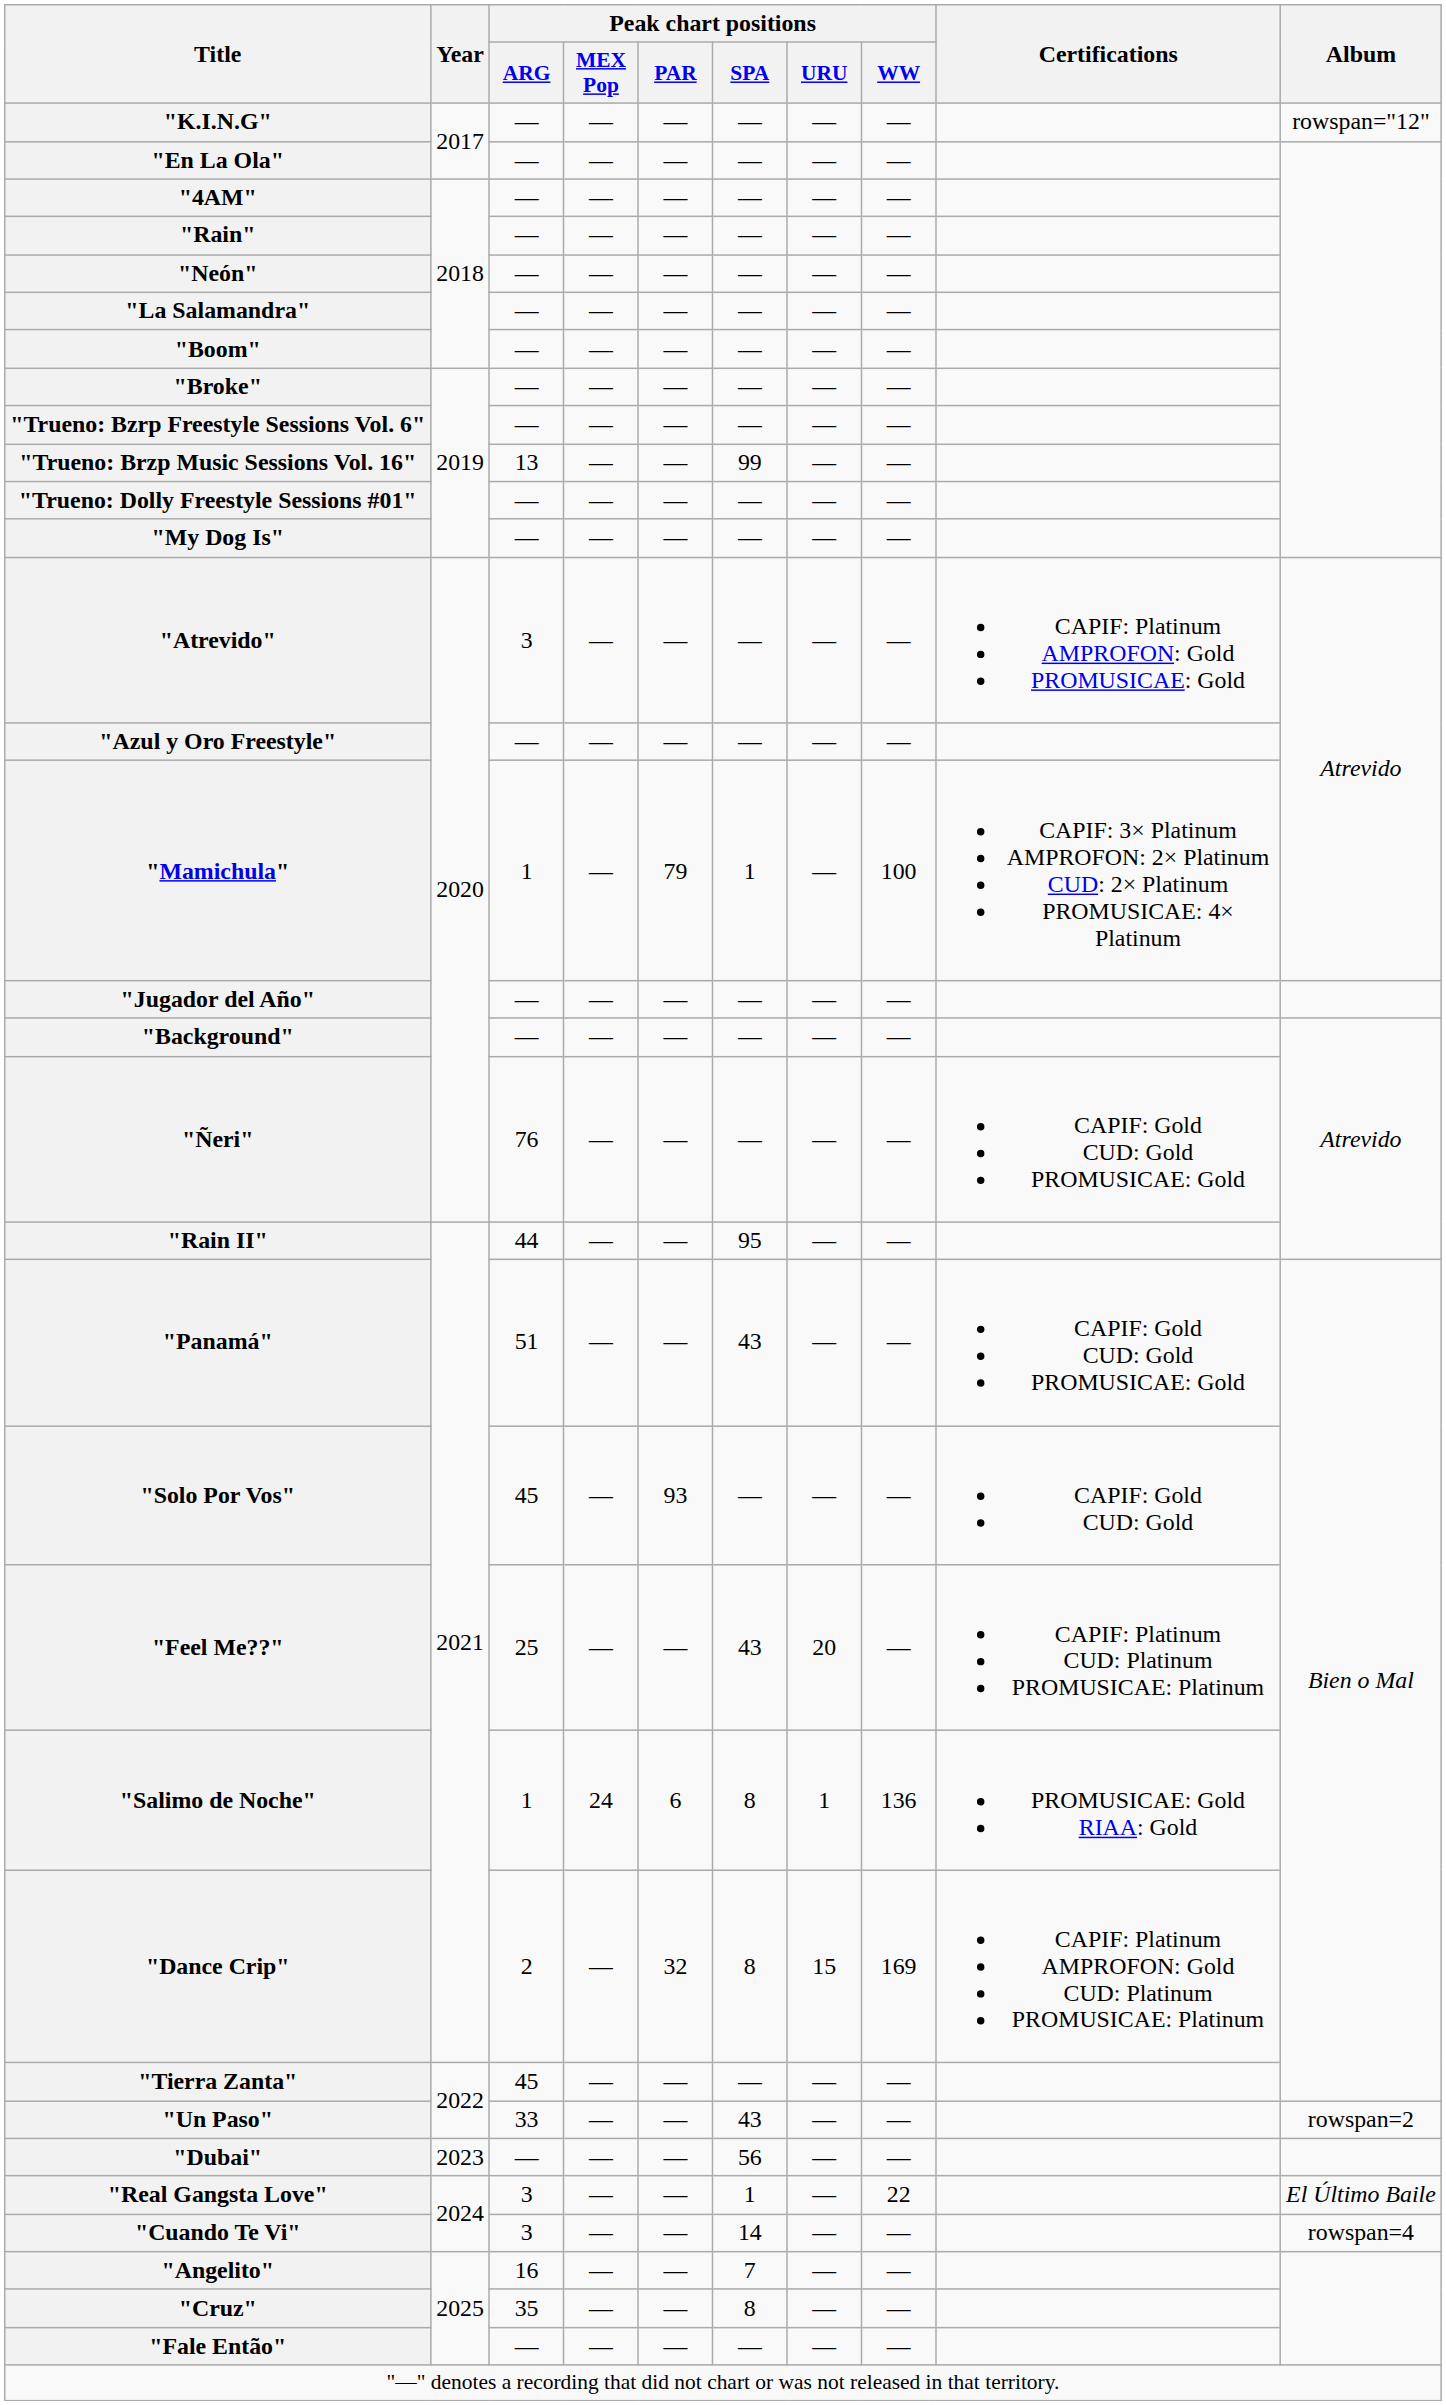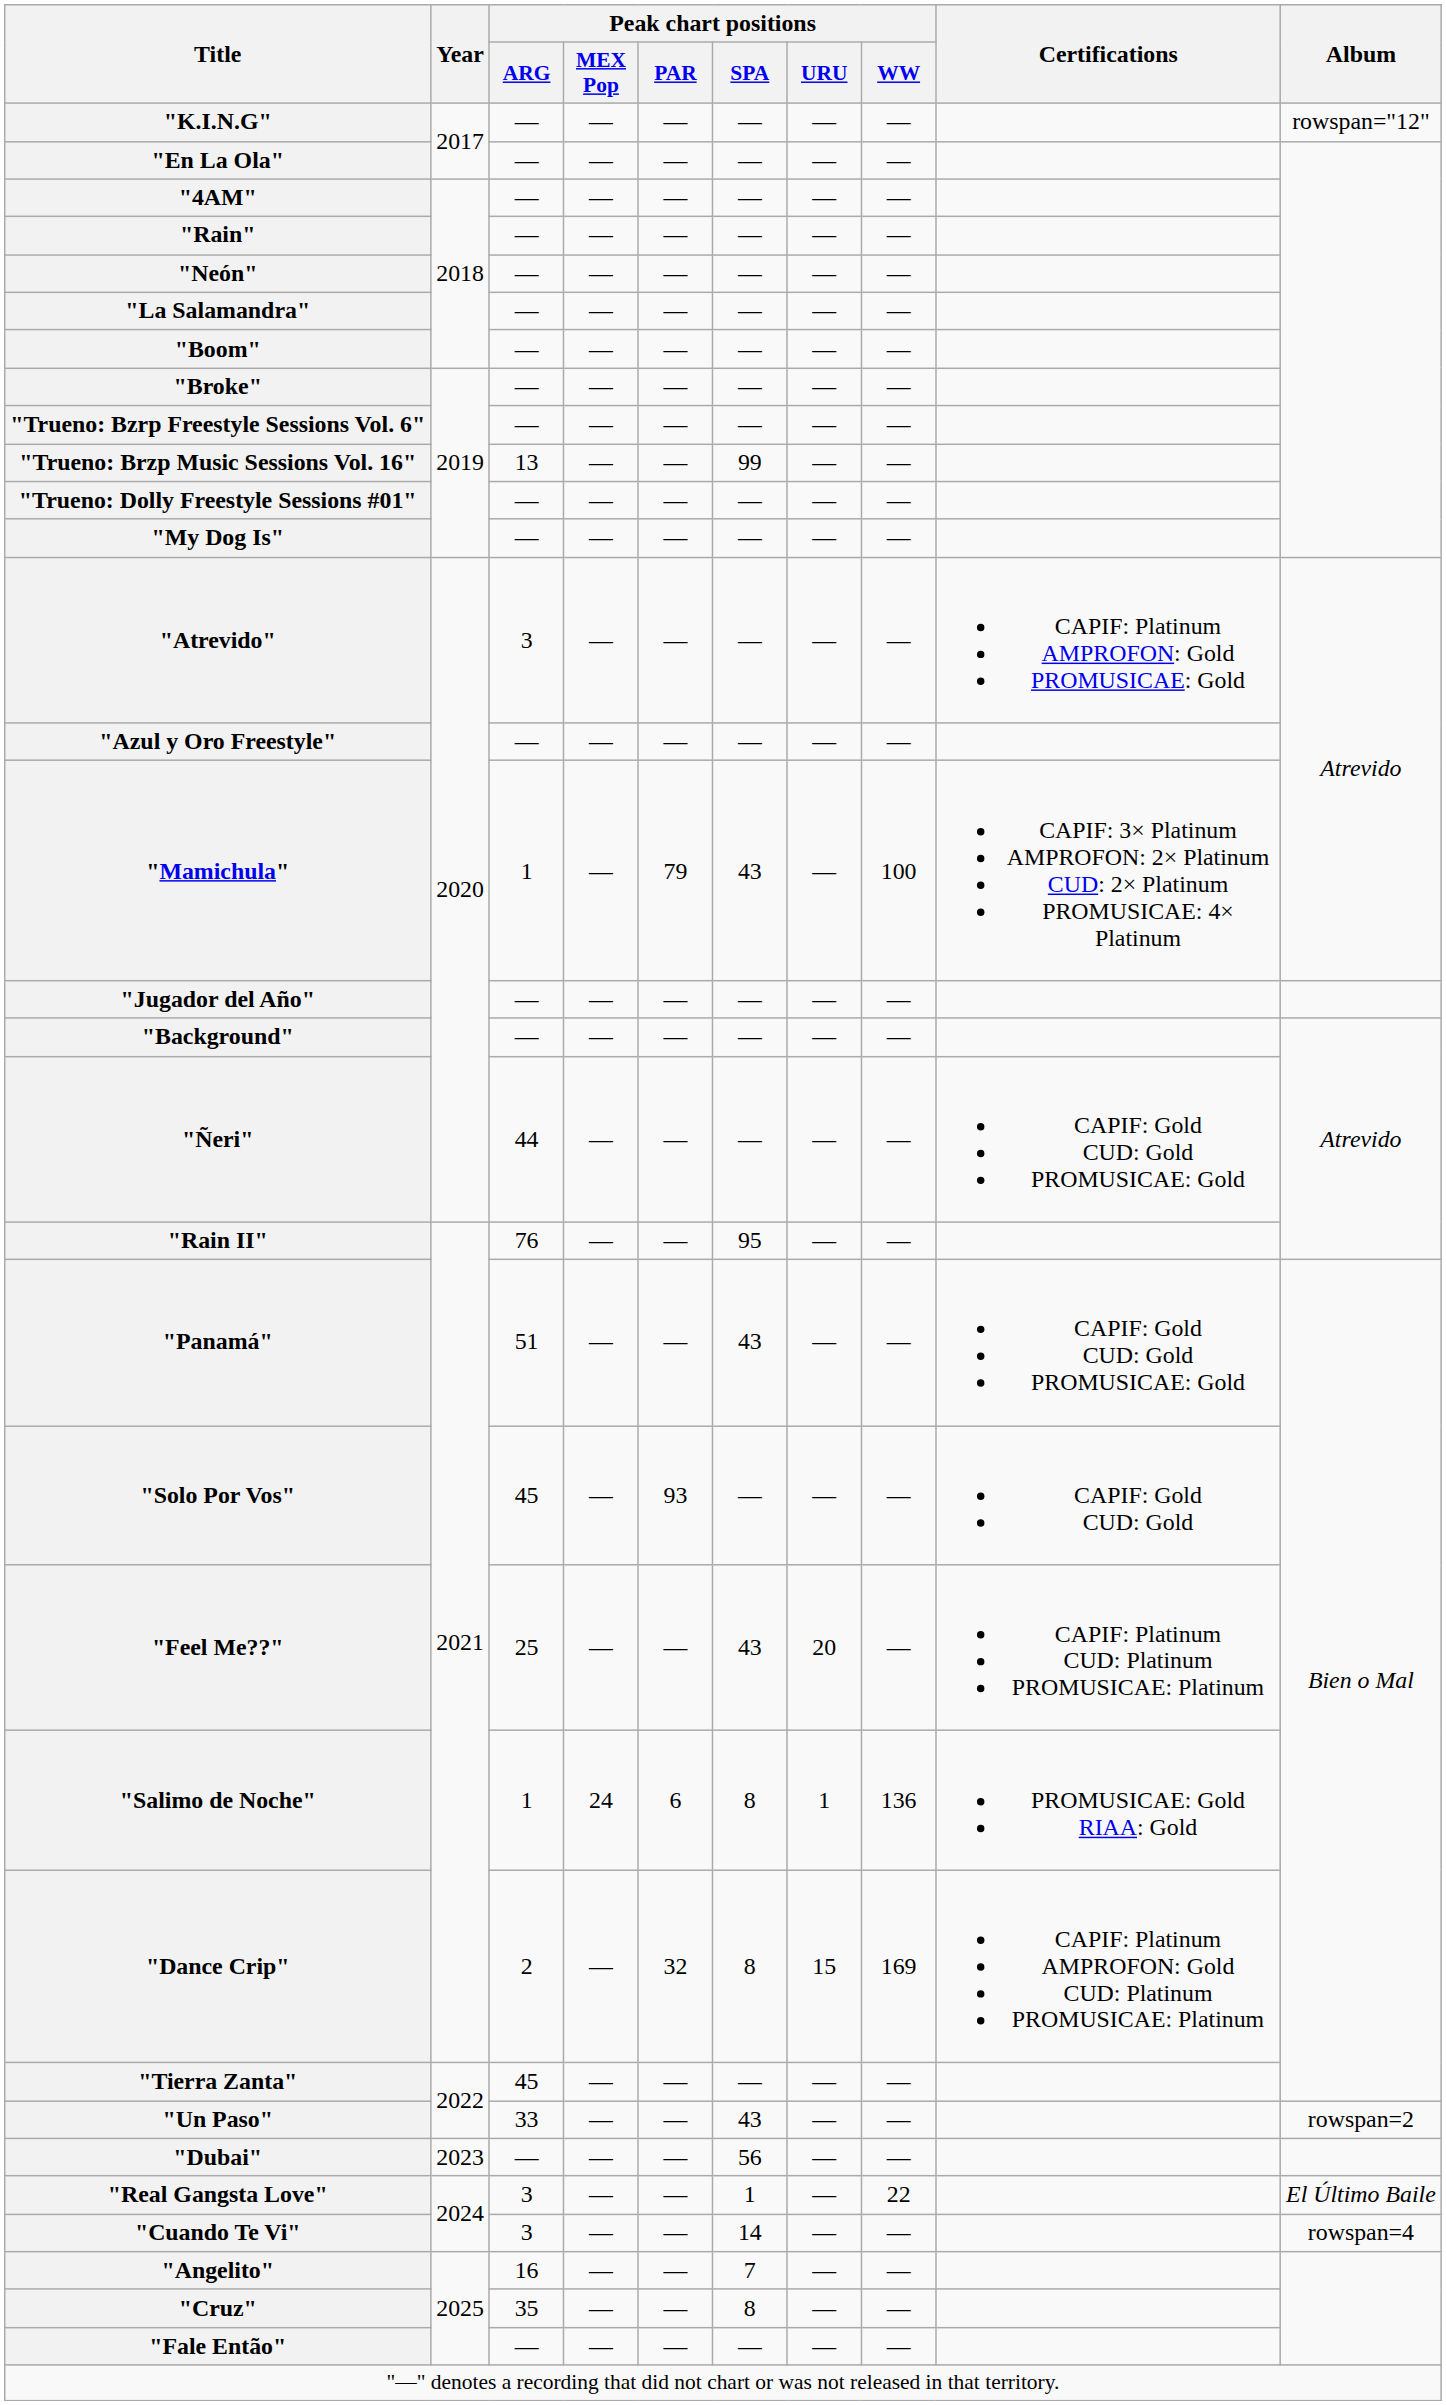(750, 870) 1 -> (750, 870) 43
(527, 1138) 76 -> (527, 1138) 44
(527, 1240) 44 -> (527, 1240) 76
